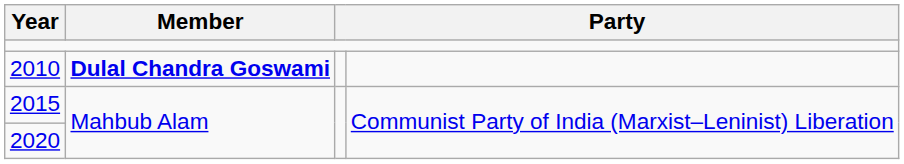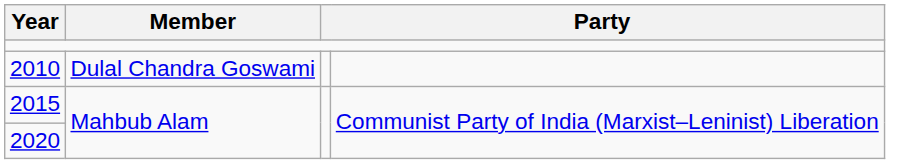(200, 68) bold -> (193, 68) normal
